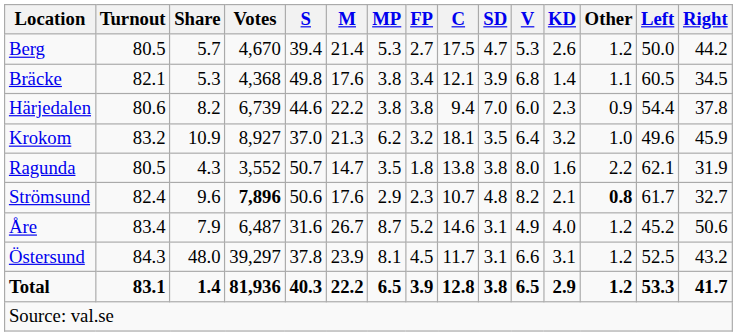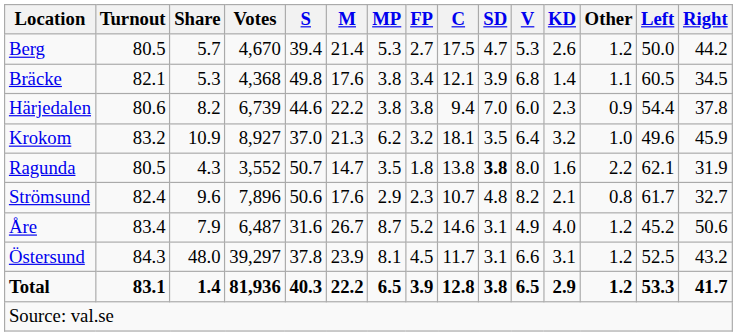(496, 167) normal -> (496, 167) bold
(260, 197) bold -> (260, 197) normal
(621, 197) bold -> (621, 197) normal
